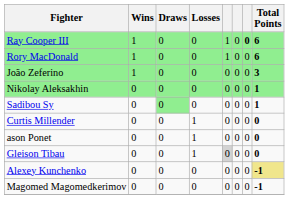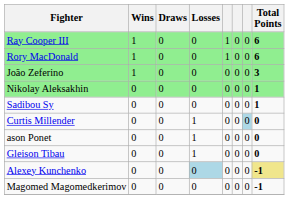(247, 40) bold -> (247, 40) normal
(161, 105) lightgreen background -> (161, 105) no background
(247, 121) no background -> (247, 121) lightblue background
(227, 154) lightgrey background -> (227, 154) no background
(194, 170) no background -> (194, 170) lightblue background
